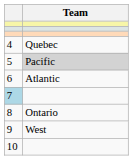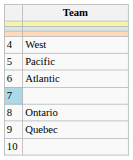(42, 44) Quebec -> (36, 44) West
(40, 61) lightgrey background -> (40, 61) no background
(36, 129) West -> (42, 129) Quebec
